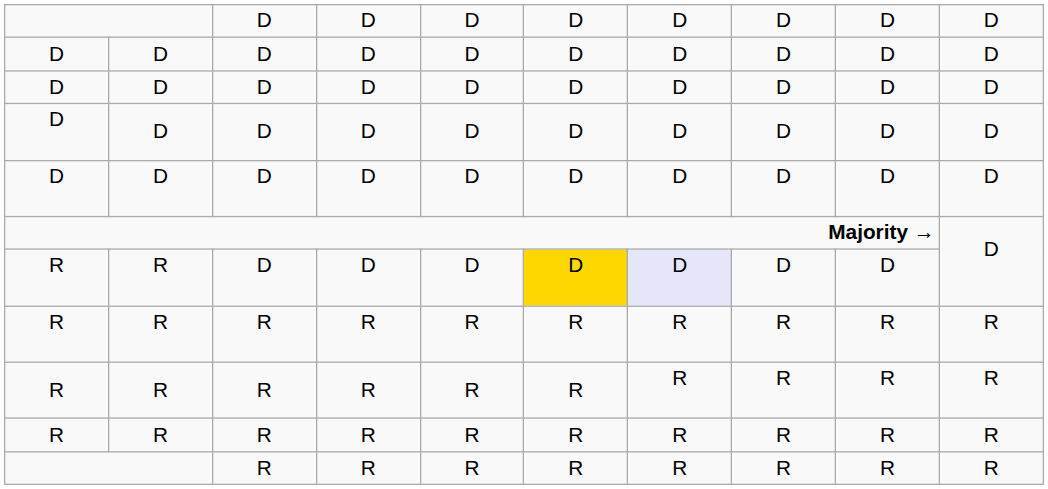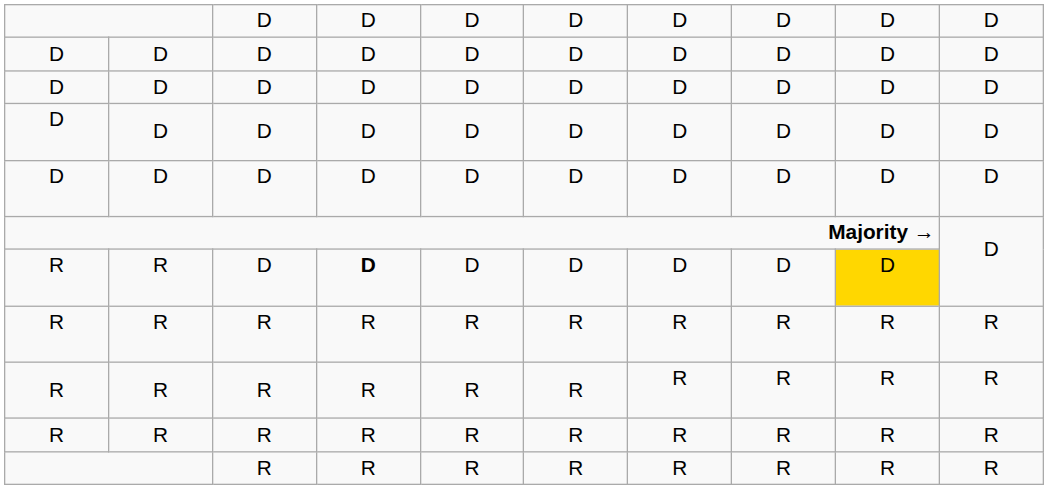(368, 265) normal -> (368, 265) bold
(576, 265) gold background -> (576, 265) no background
(680, 265) lavender background -> (680, 265) no background
(887, 265) no background -> (887, 265) gold background
